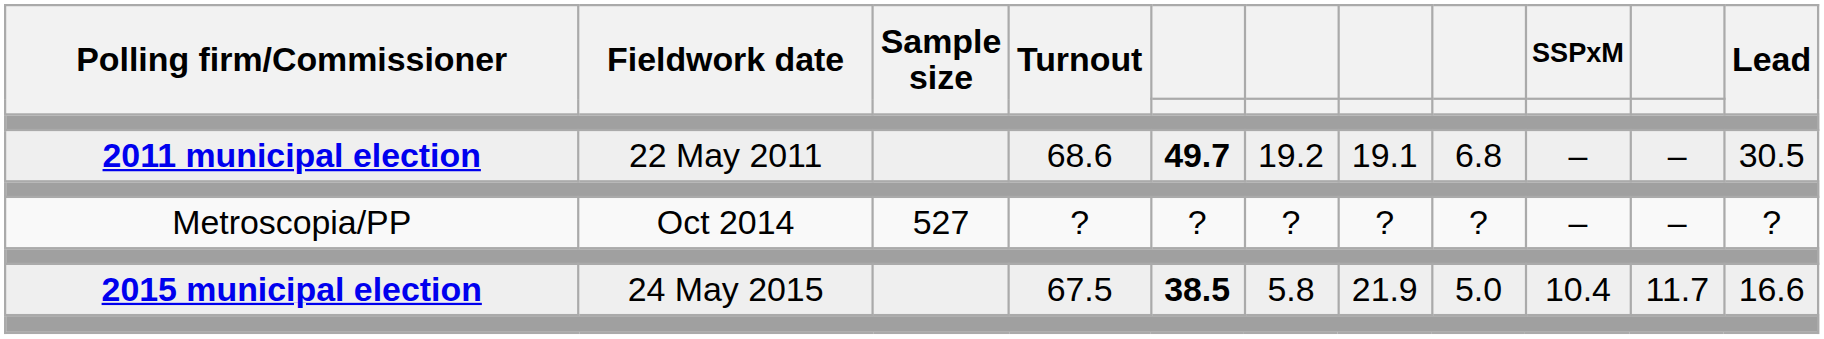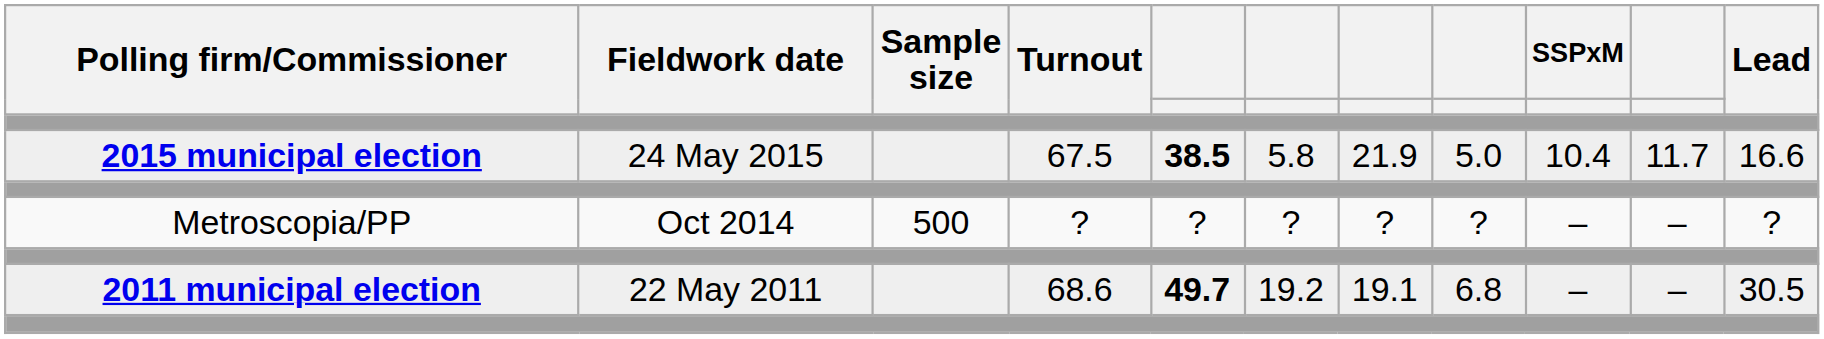rows swapped: (292, 289) <-> (292, 155)
(941, 222) 527 -> (941, 222) 500
